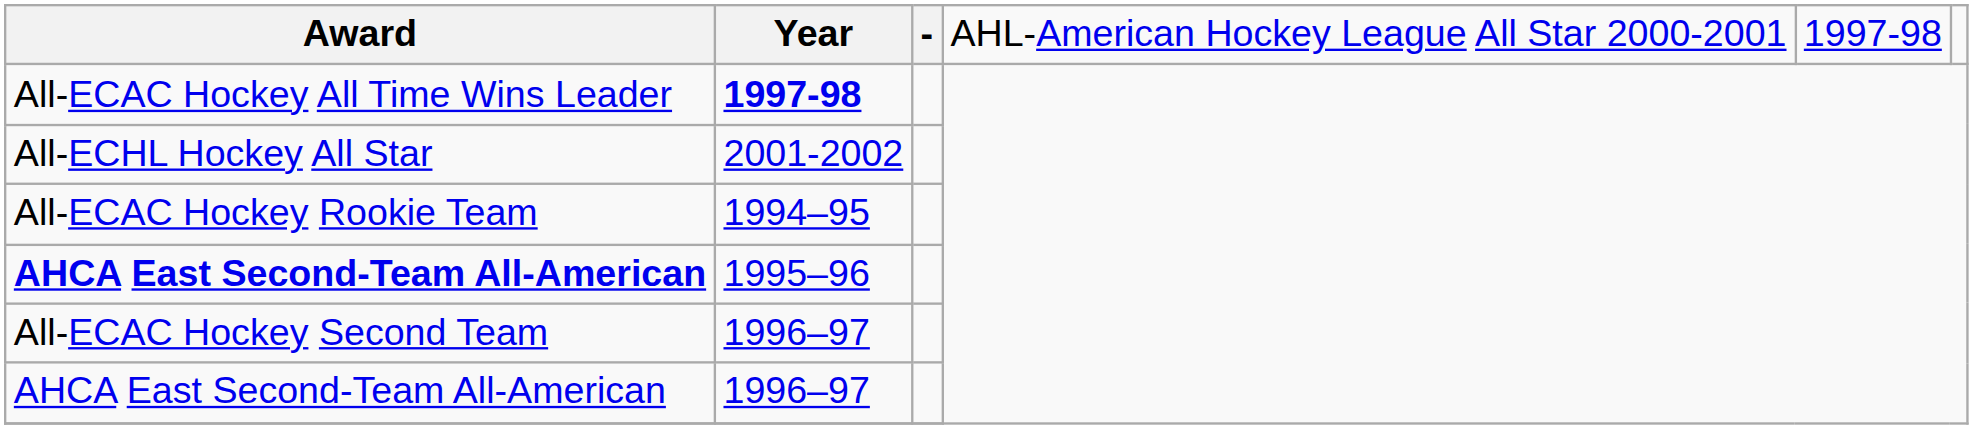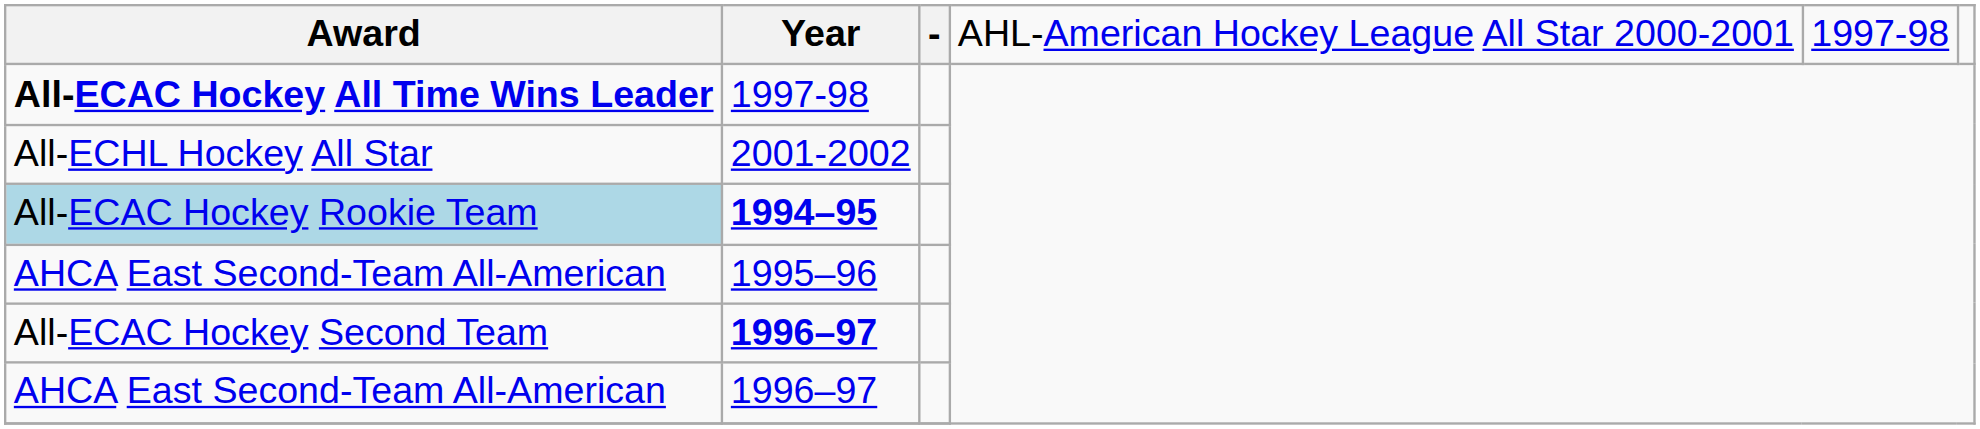(343, 93) normal -> (364, 93) bold
(792, 93) bold -> (800, 93) normal
(276, 213) no background -> (276, 213) lightblue background
(797, 213) normal -> (804, 213) bold
(360, 272) bold -> (340, 272) normal
(797, 332) normal -> (804, 332) bold
